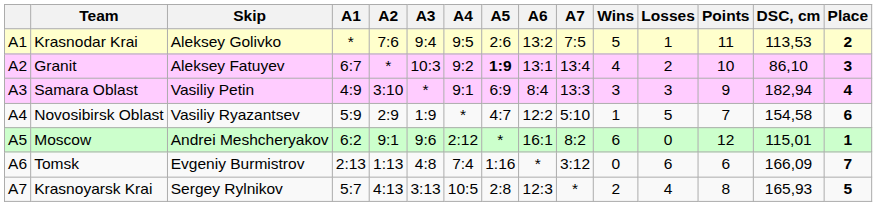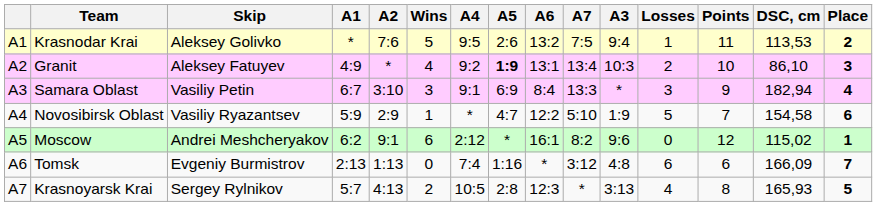columns swapped: (426, 16) <-> (616, 16)
(351, 66) 6:7 -> (351, 66) 4:9
(351, 90) 4:9 -> (351, 90) 6:7
(788, 139) 115,01 -> (788, 139) 115,02
